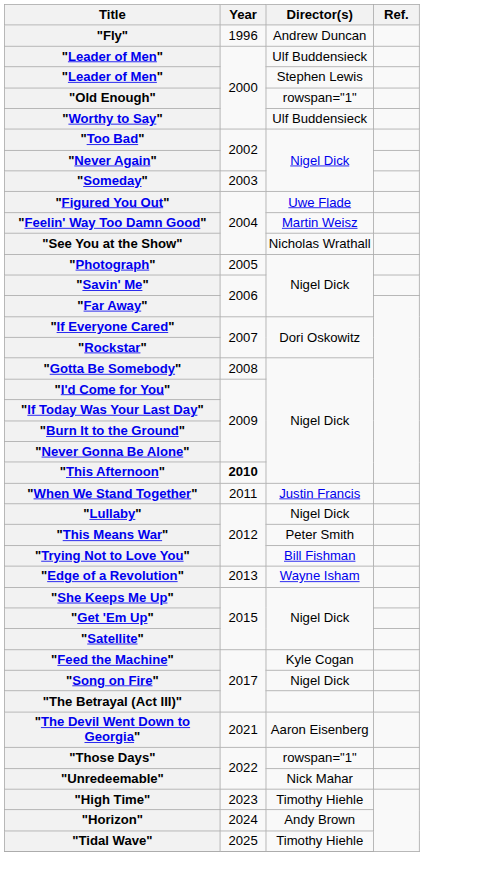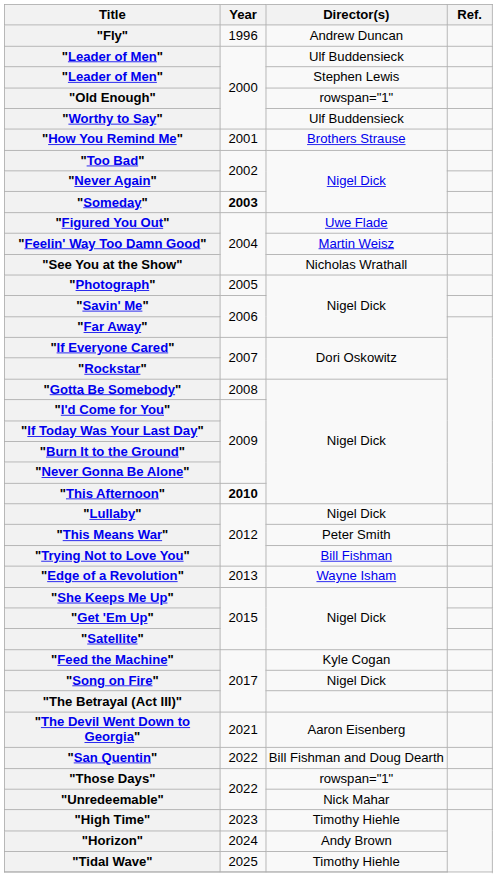+ row: (112, 139)
(243, 181) normal -> (243, 202) bold
- row: (112, 493)
+ row: (112, 757)
